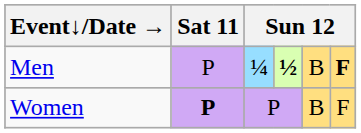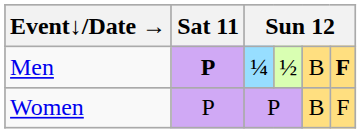(208, 66) normal -> (208, 66) bold
(288, 66) bold -> (288, 66) normal
(208, 108) bold -> (208, 108) normal
